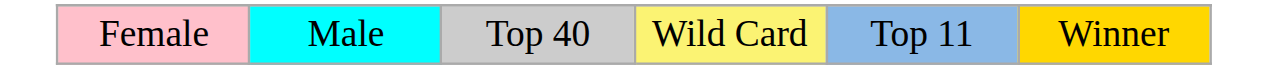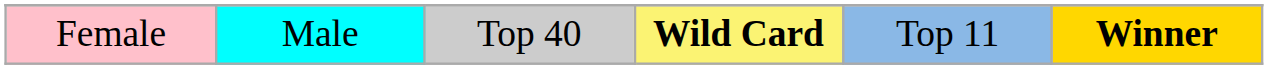(730, 34) normal -> (738, 34) bold
(1114, 34) normal -> (1157, 34) bold
